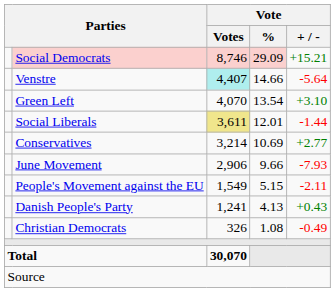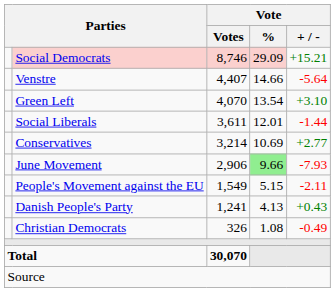(232, 79) paleturquoise background -> (232, 79) no background
(232, 121) khaki background -> (232, 121) no background
(272, 164) no background -> (272, 164) lightgreen background
